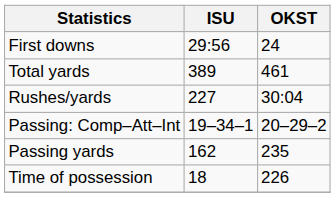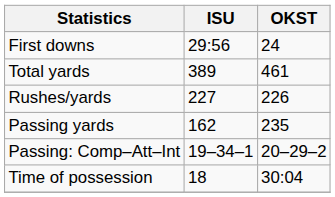(282, 98) 30:04 -> (275, 98) 226
rows swapped: (61, 151) <-> (94, 125)
(275, 178) 226 -> (282, 178) 30:04
